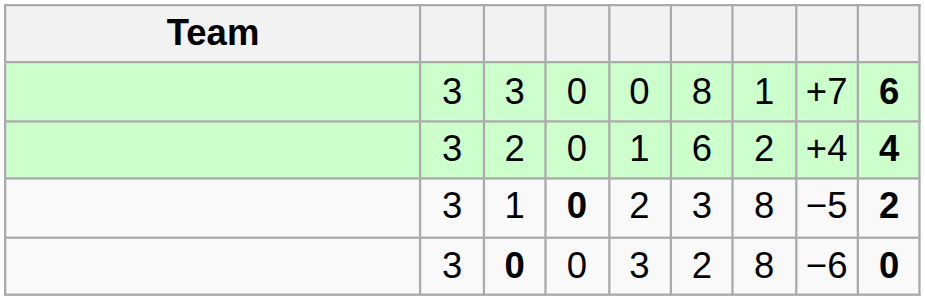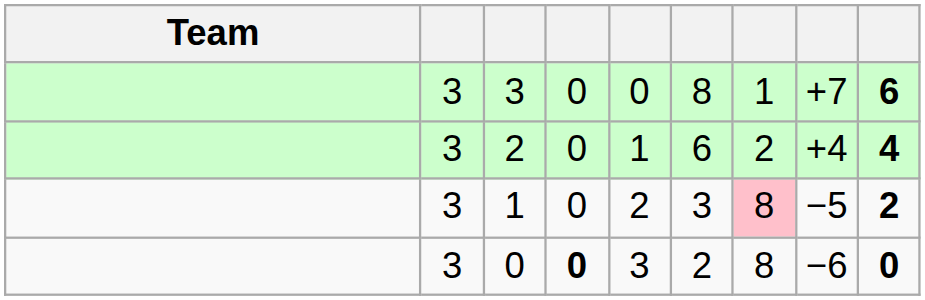(577, 206) bold -> (577, 206) normal
(764, 206) no background -> (764, 206) pink background
(515, 264) bold -> (515, 264) normal
(577, 264) normal -> (577, 264) bold
